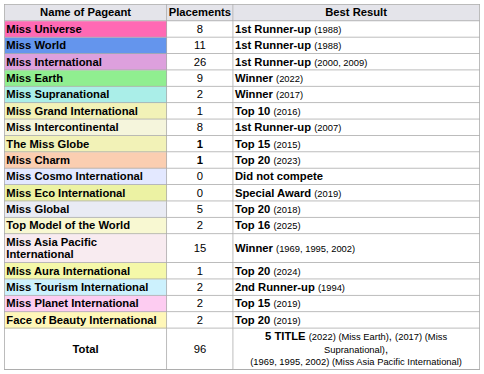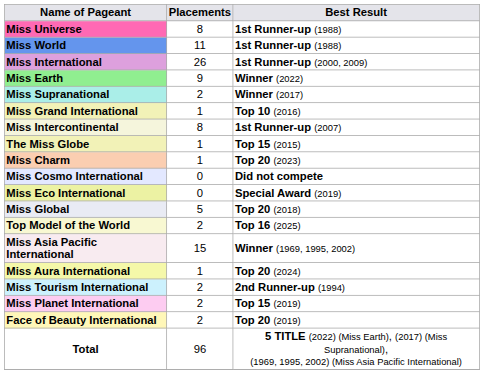(200, 144) bold -> (200, 144) normal
(200, 160) bold -> (200, 160) normal
